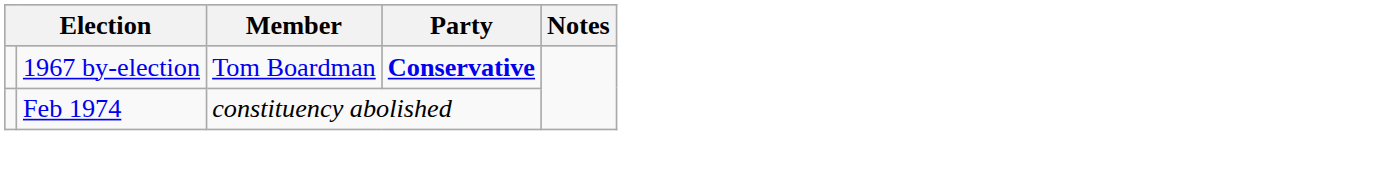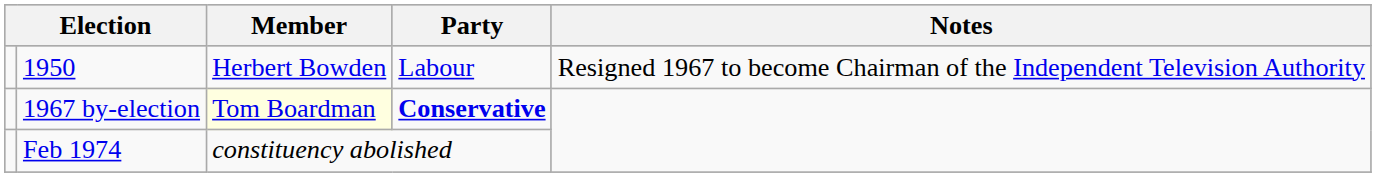+ row: (49, 66)
(294, 66) no background -> (294, 108) lightyellow background
